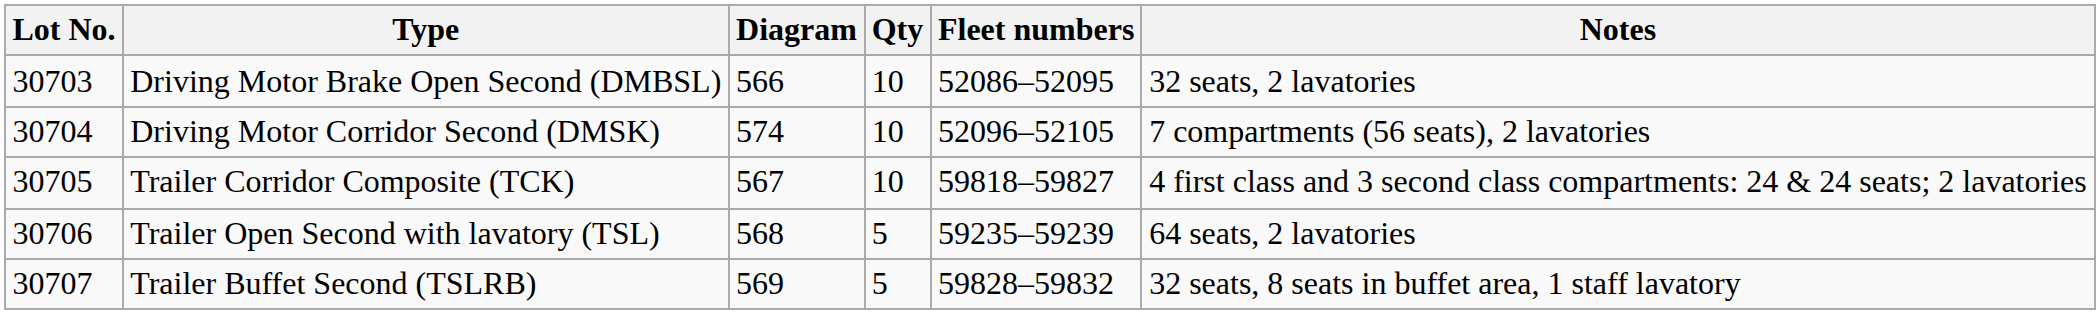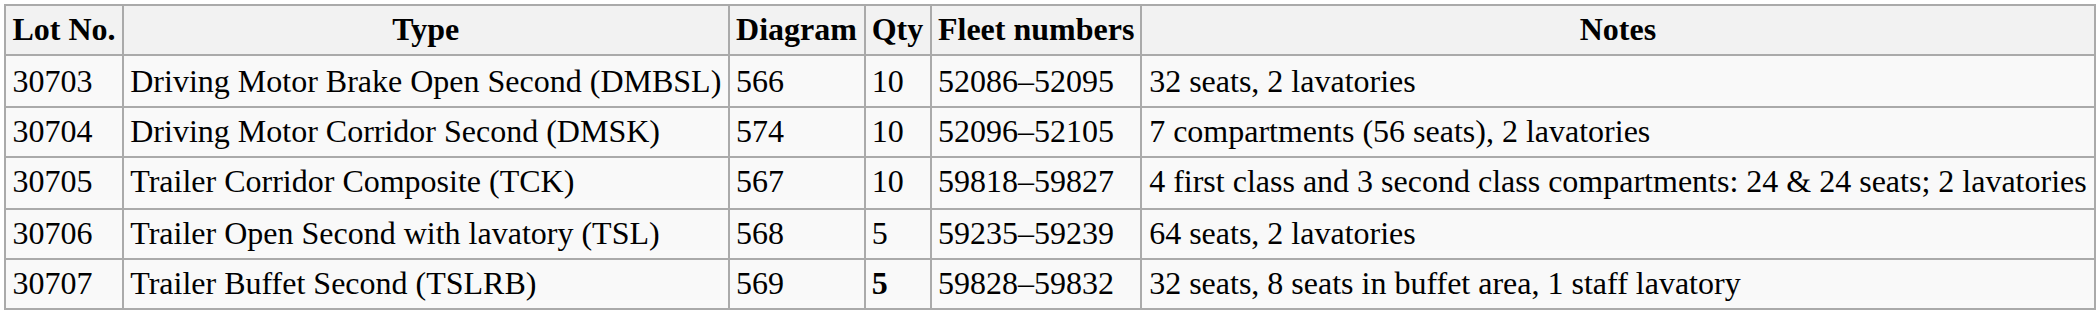(880, 283) normal -> (880, 283) bold
